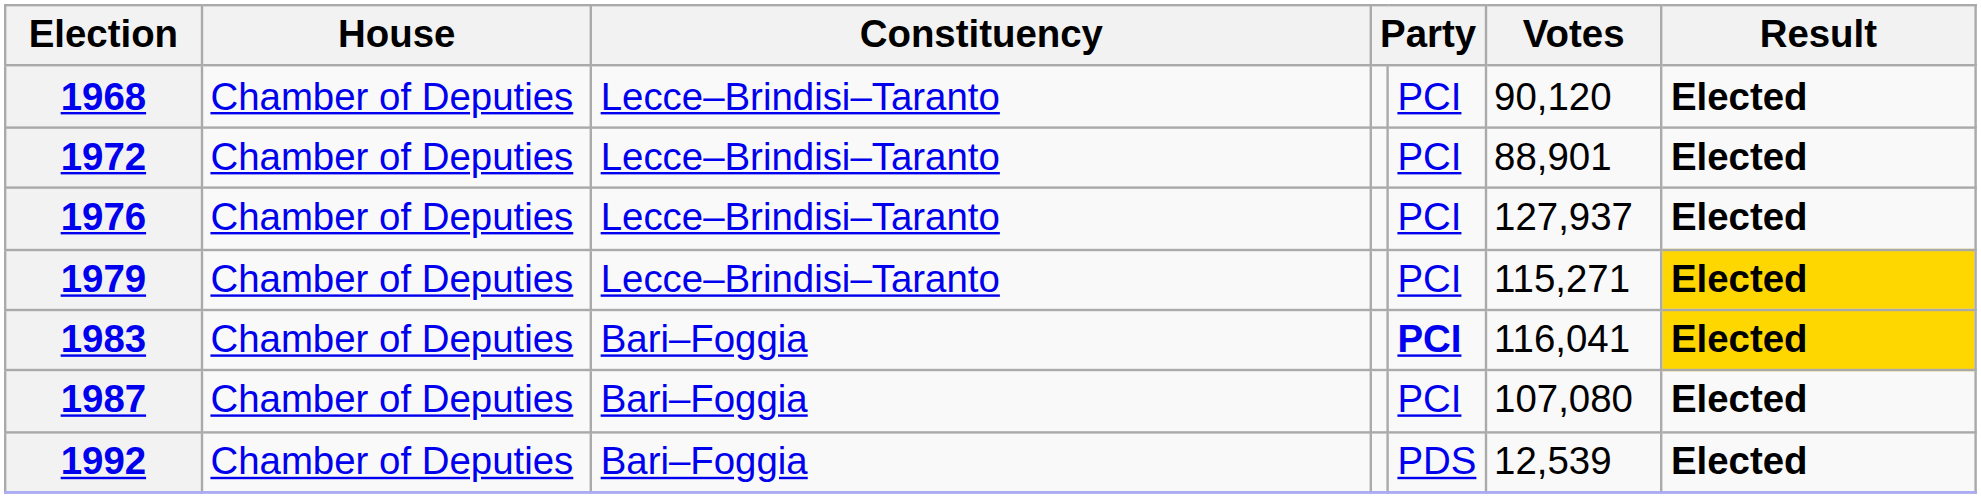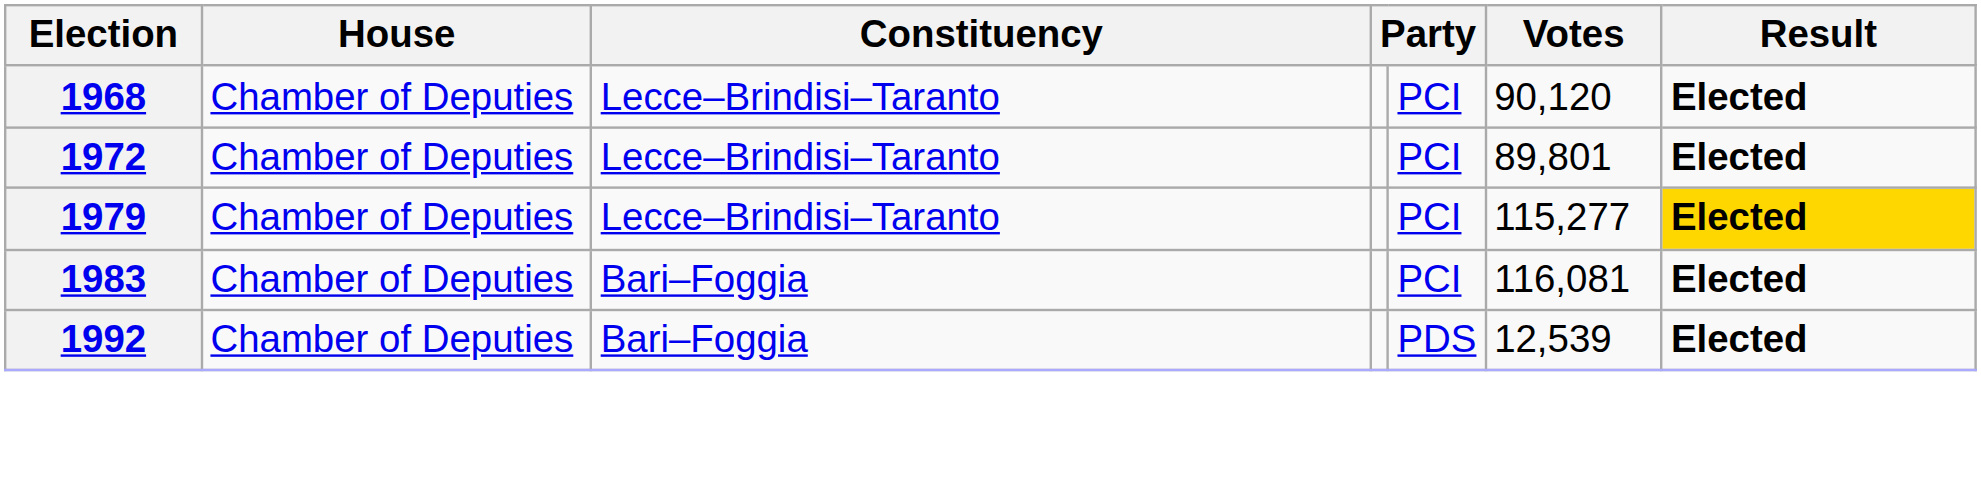(1553, 156) 88,901 -> (1553, 156) 89,801
- row: (103, 217)
(1562, 278) 115,271 -> (1562, 217) 115,277
(1429, 339) bold -> (1429, 278) normal
(1562, 339) 116,041 -> (1562, 278) 116,081
(1739, 339) gold background -> (1739, 278) no background
- row: (103, 400)
